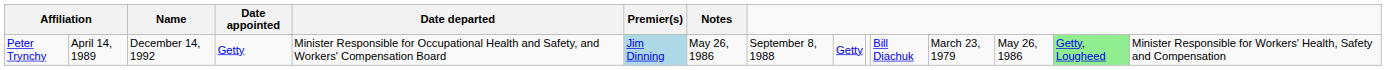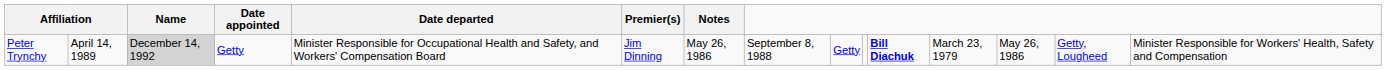(165, 50) no background -> (165, 50) lightgrey background
(645, 50) lightblue background -> (643, 50) no background
(893, 50) normal -> (892, 50) bold
(1081, 50) lightgreen background -> (1082, 50) no background
